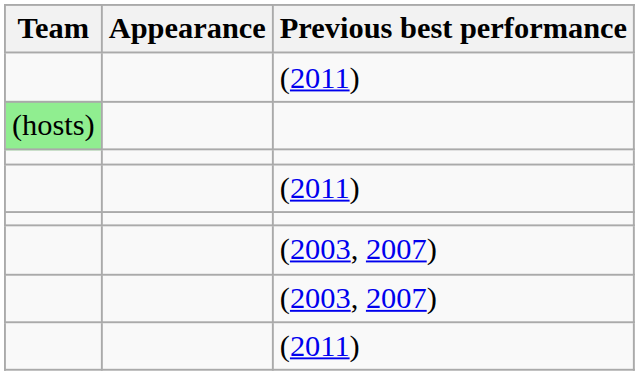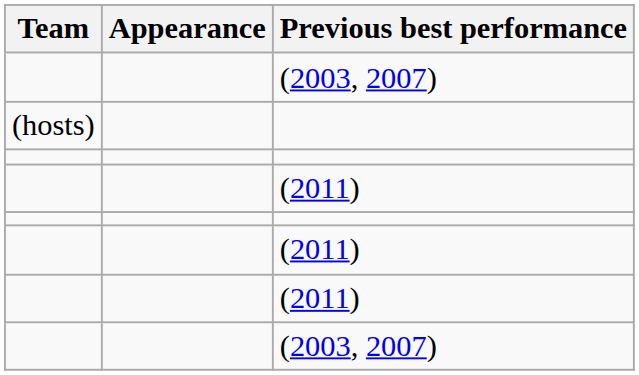(320, 76) (2011) -> (358, 76) (2003, 2007)
(53, 125) lightgreen background -> (53, 125) no background
(358, 249) (2003, 2007) -> (320, 249) (2011)
(358, 297) (2003, 2007) -> (320, 297) (2011)
(320, 345) (2011) -> (358, 345) (2003, 2007)
